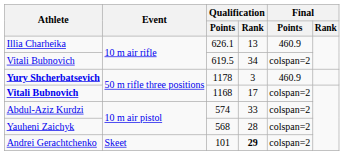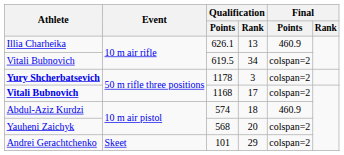(290, 77) 460.9 -> (290, 77) colspan=2
(253, 110) 33 -> (253, 110) 18
(290, 110) colspan=2 -> (290, 110) 460.9
(253, 126) 28 -> (253, 126) 20
(253, 143) bold -> (253, 143) normal
